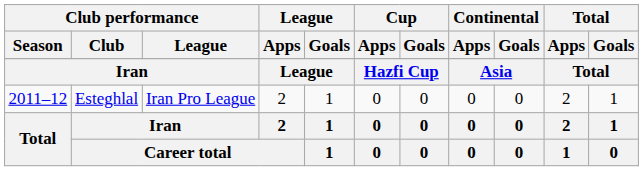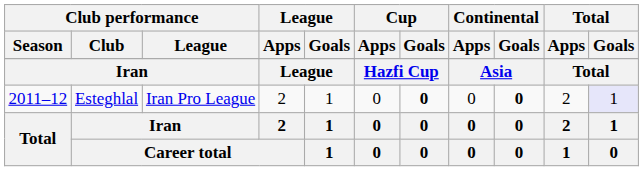(424, 98) normal -> (424, 98) bold
(519, 98) normal -> (519, 98) bold
(614, 98) no background -> (614, 98) lavender background
